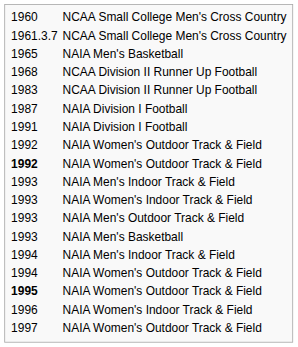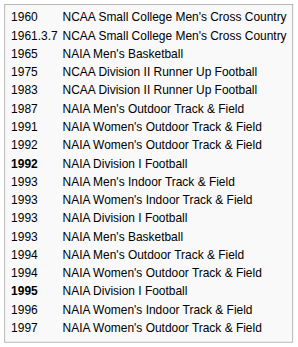(24, 72) 1968 -> (24, 72) 1975
(125, 108) NAIA Division I Football -> (153, 108) NAIA Men's Outdoor Track & Field
(125, 127) NAIA Division I Football -> (162, 127) NAIA Women's Outdoor Track & Field
(162, 163) NAIA Women's Outdoor Track & Field -> (125, 163) NAIA Division I Football
(153, 218) NAIA Men's Outdoor Track & Field -> (125, 218) NAIA Division I Football
(149, 255) NAIA Men's Indoor Track & Field -> (153, 255) NAIA Men's Outdoor Track & Field
(162, 291) NAIA Women's Outdoor Track & Field -> (125, 291) NAIA Division I Football
